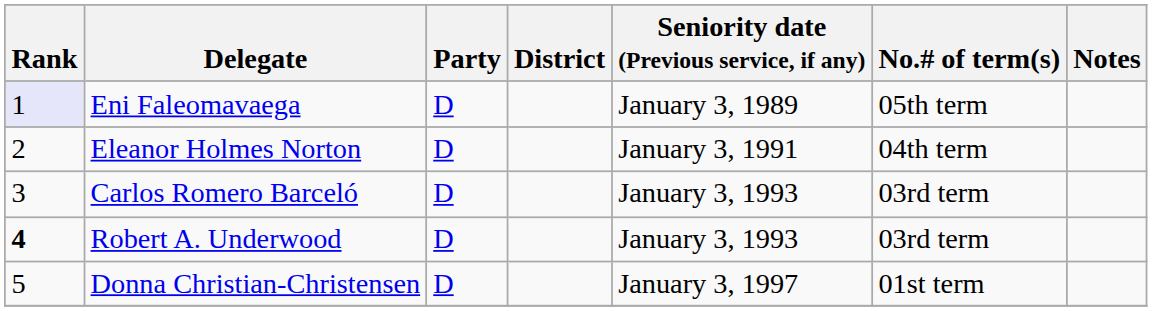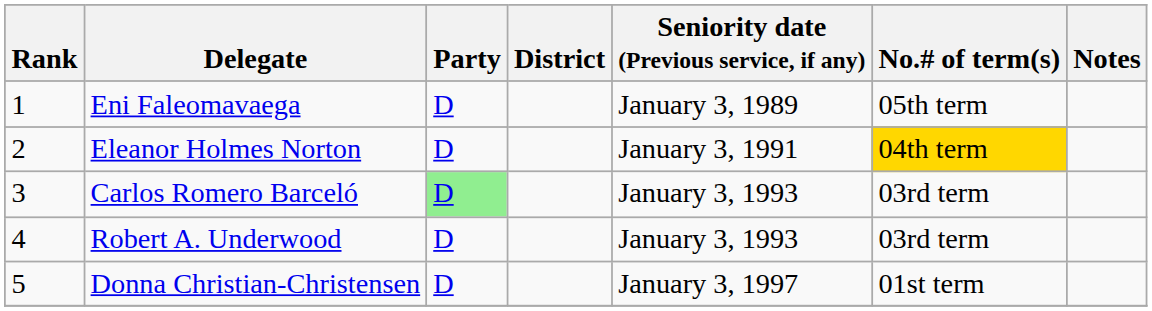(18, 103) lavender background -> (18, 103) no background
(933, 148) no background -> (933, 148) gold background
(443, 193) no background -> (443, 193) lightgreen background
(18, 238) bold -> (18, 238) normal
